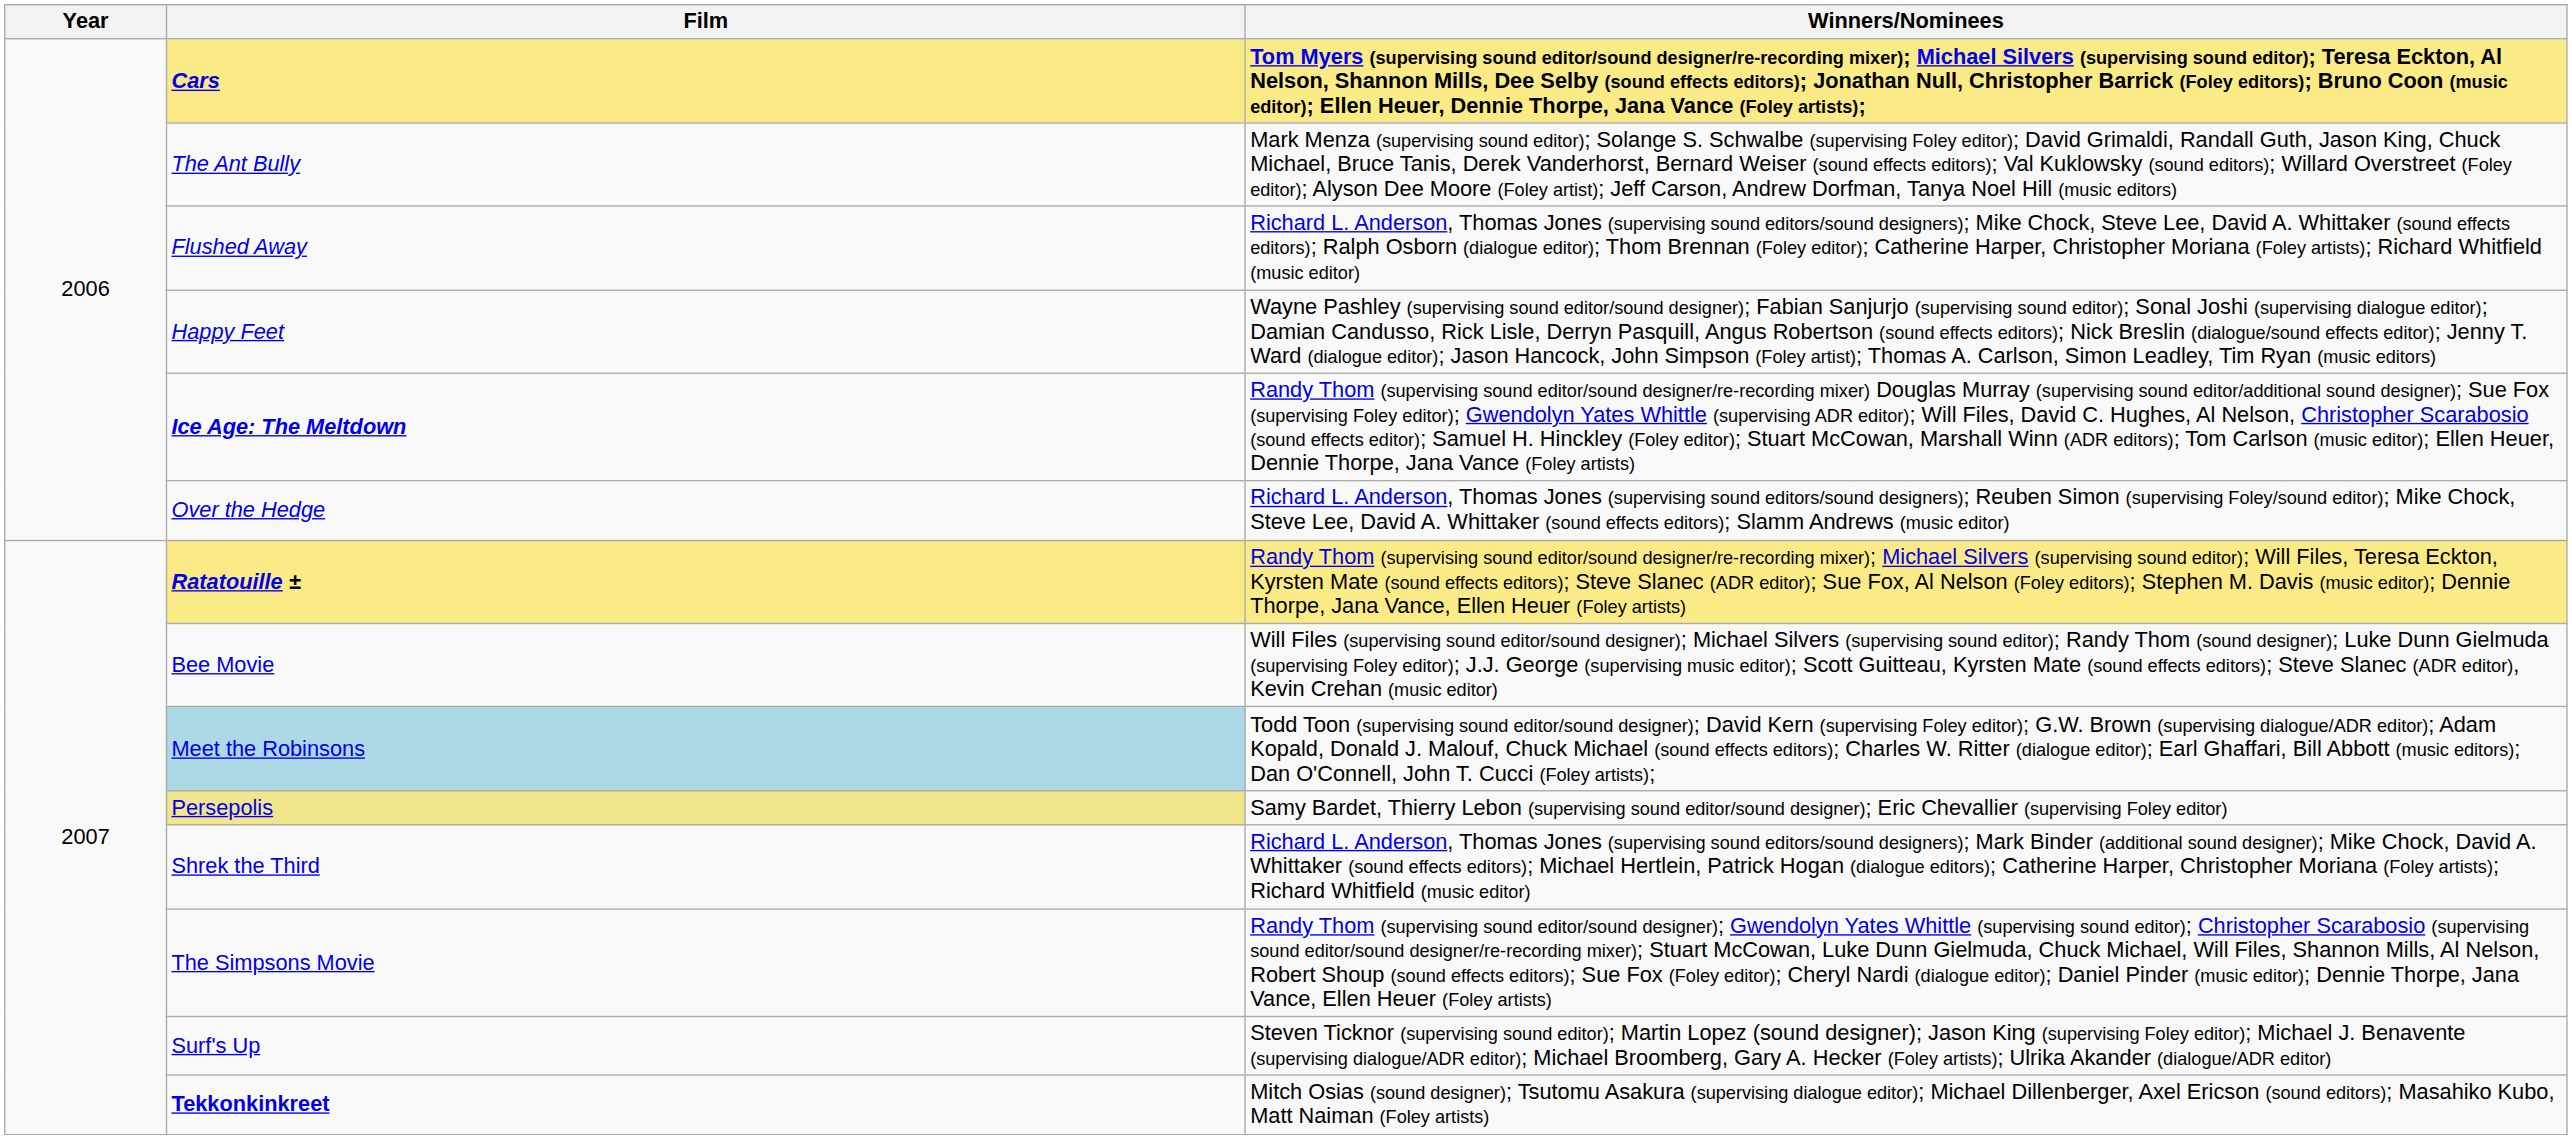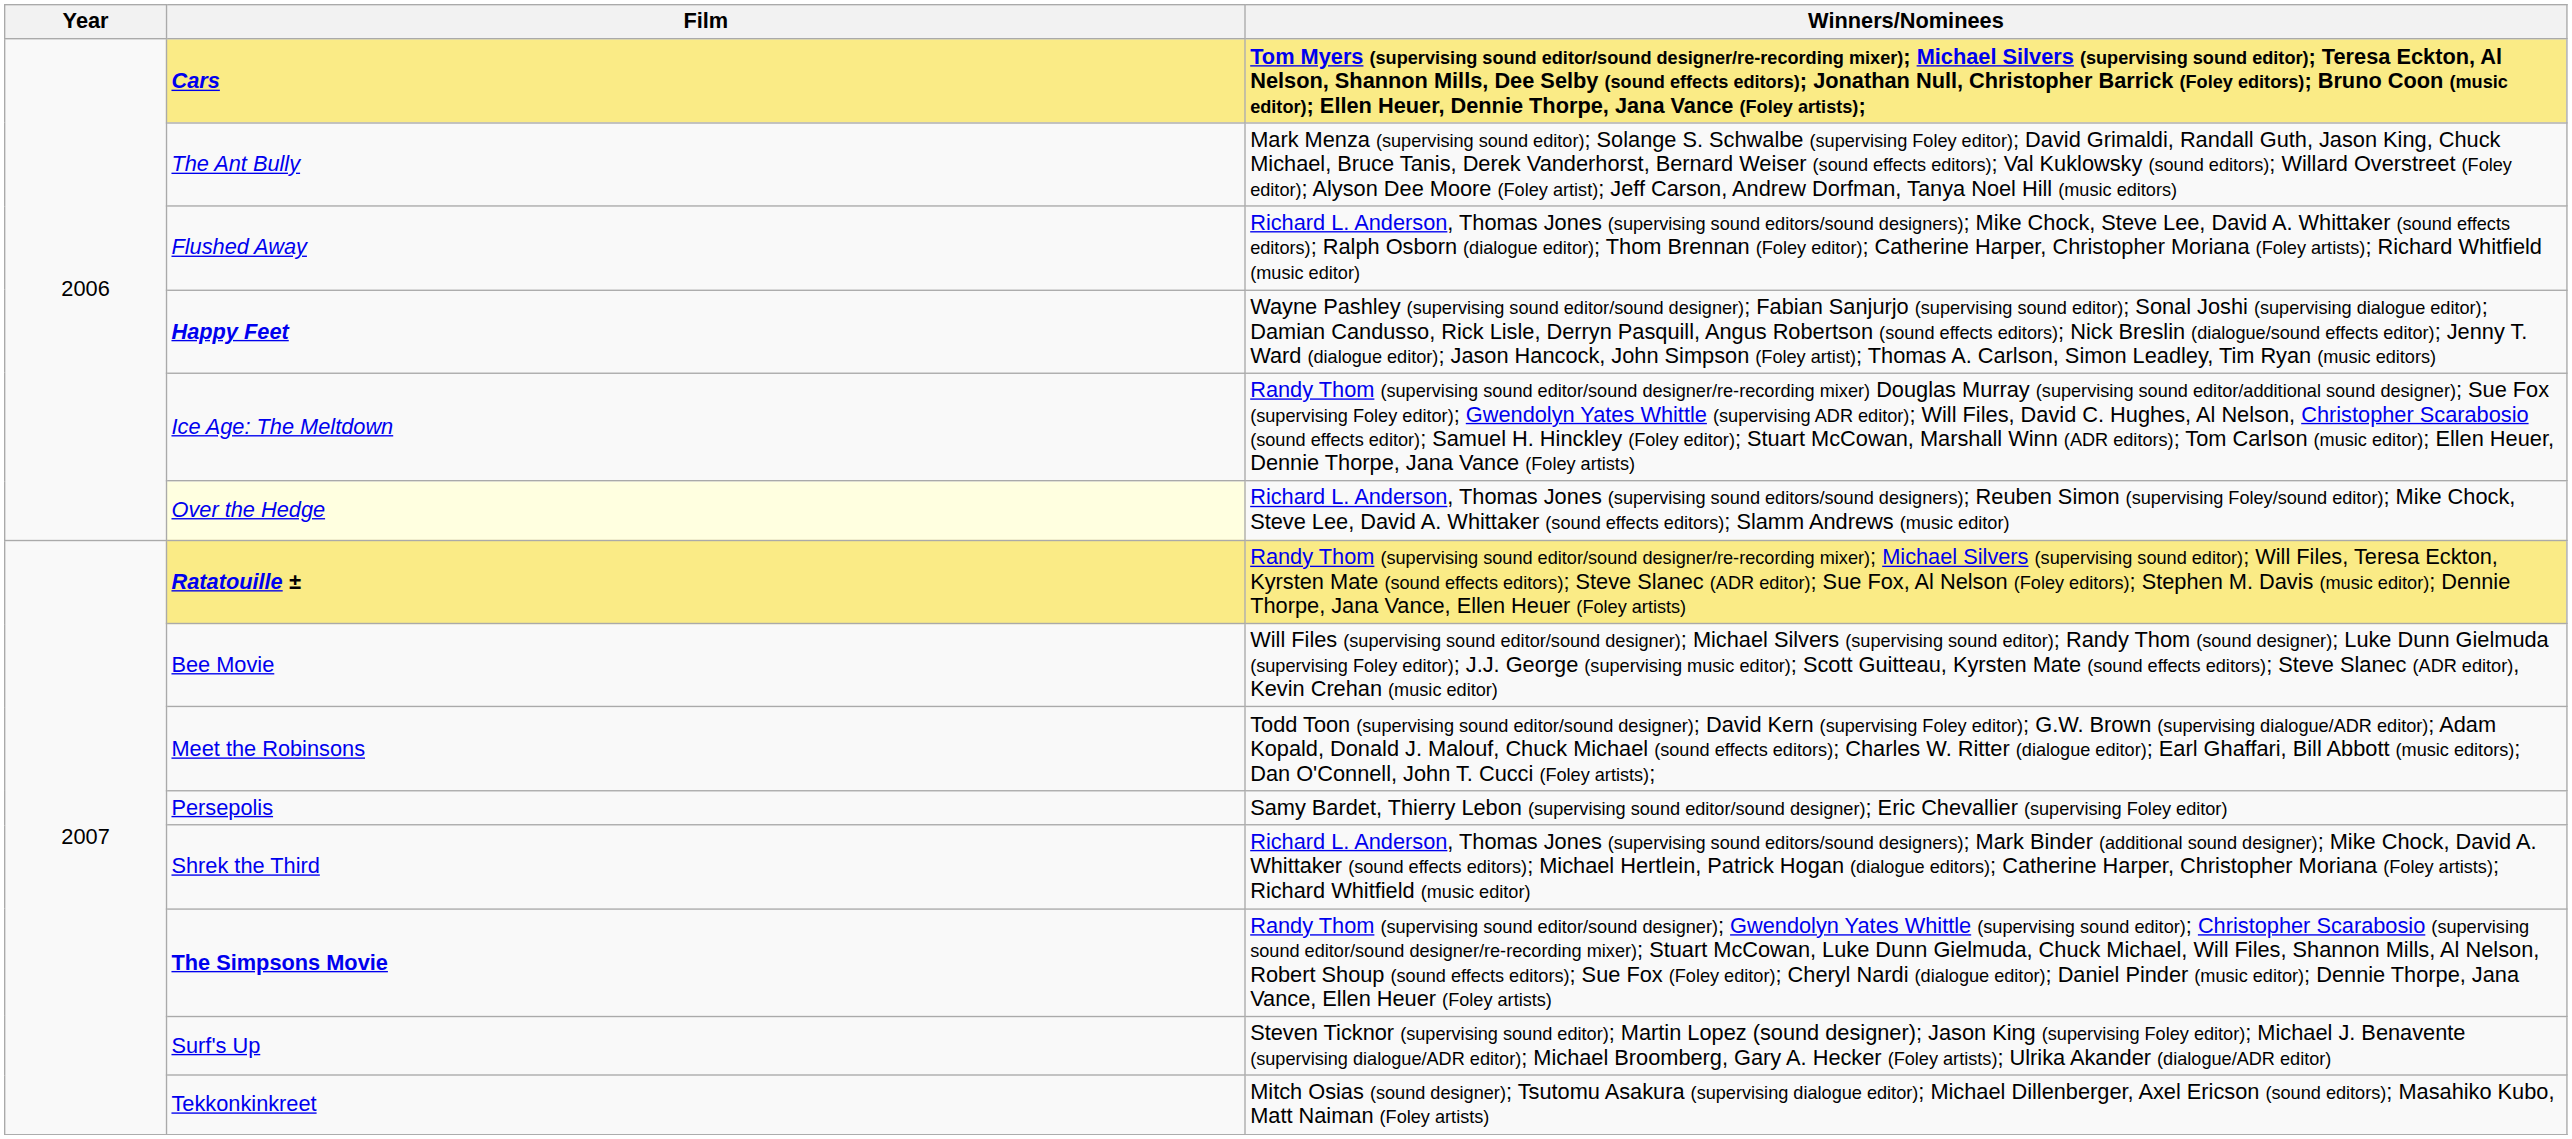(228, 331) normal -> (230, 331) bold
(289, 426) bold -> (282, 426) normal
(248, 510) no background -> (248, 510) lightyellow background
(268, 748) lightblue background -> (268, 748) no background
(222, 807) khaki background -> (222, 807) no background
(273, 962) normal -> (280, 962) bold
(250, 1104) bold -> (244, 1104) normal
